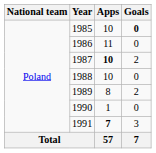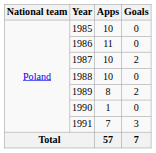(136, 28) bold -> (136, 28) normal
(108, 60) bold -> (108, 60) normal
(108, 124) bold -> (108, 124) normal
